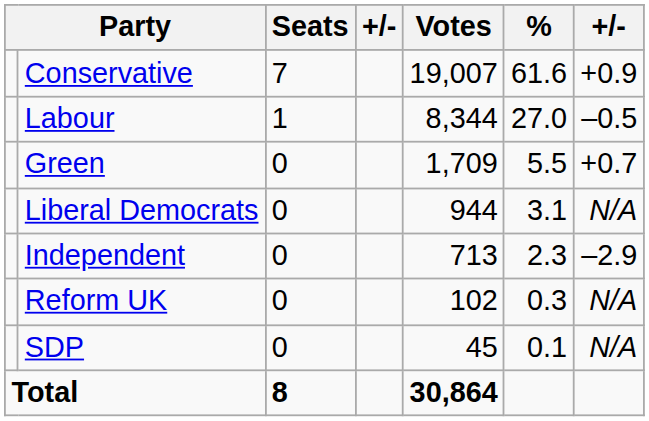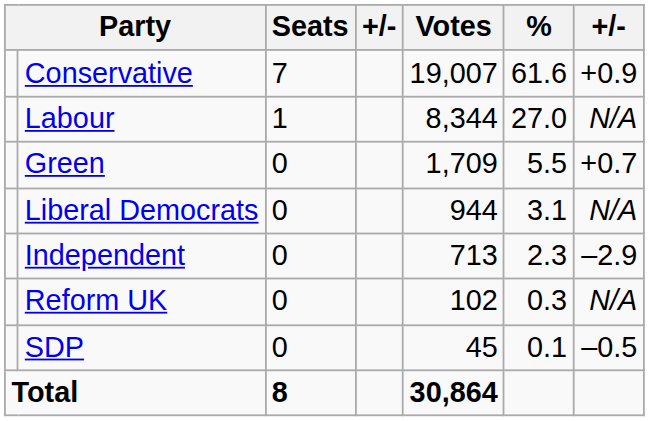(609, 118) –0.5 -> (613, 118) N/A
(613, 347) N/A -> (609, 347) –0.5
